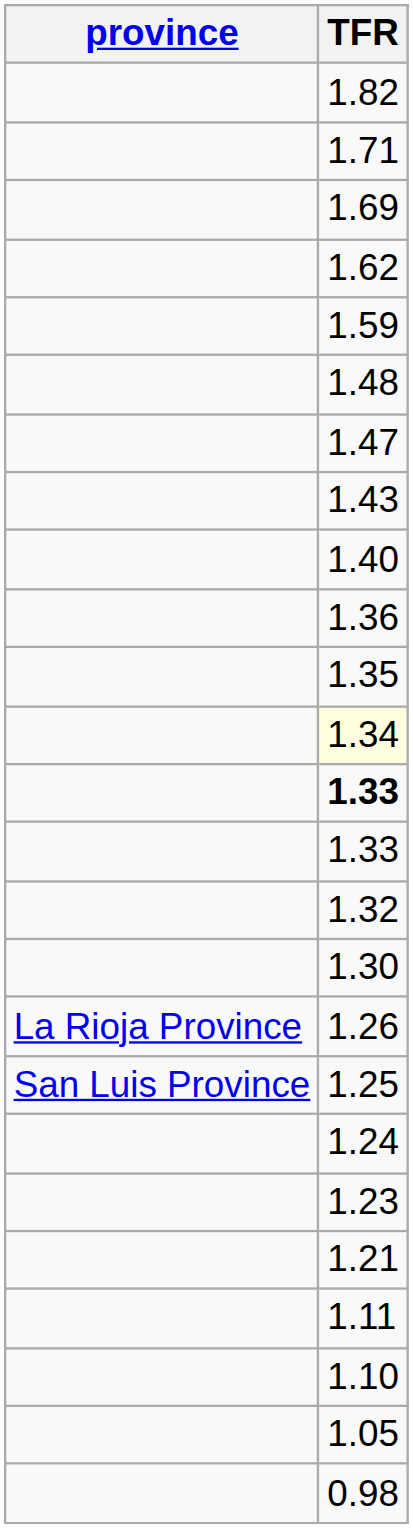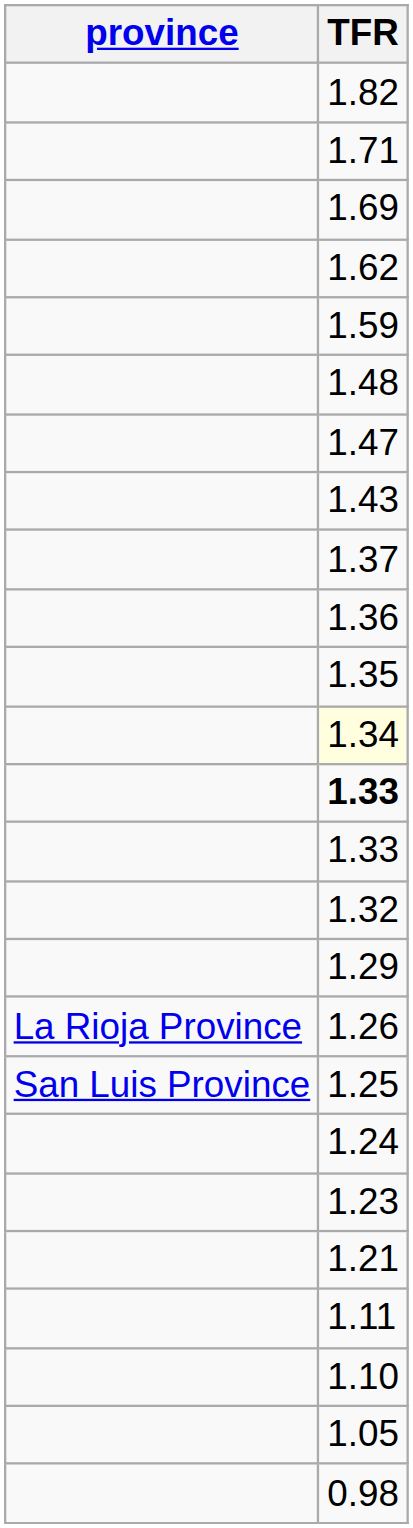(363, 558) 1.40 -> (363, 558) 1.37
(363, 967) 1.30 -> (363, 967) 1.29
